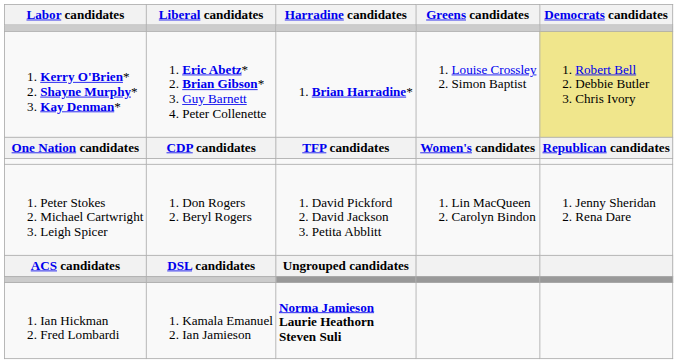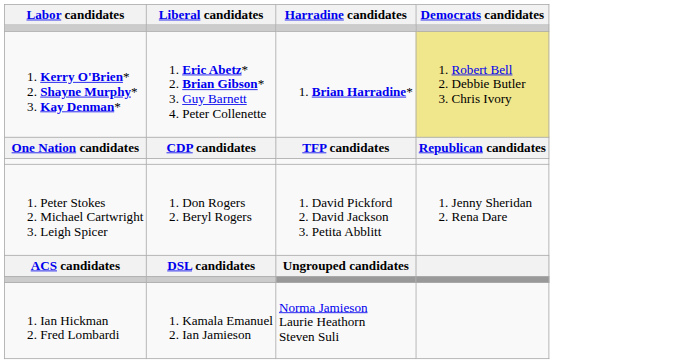- column: (478, 14)
(327, 322) bold -> (323, 322) normal
